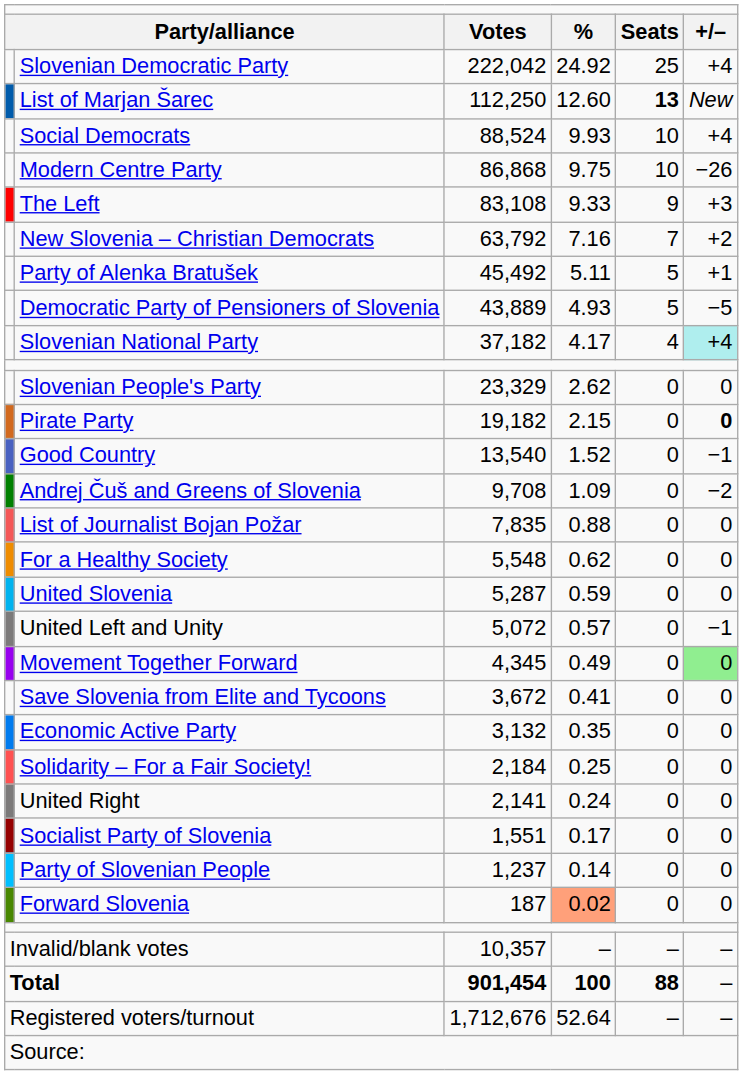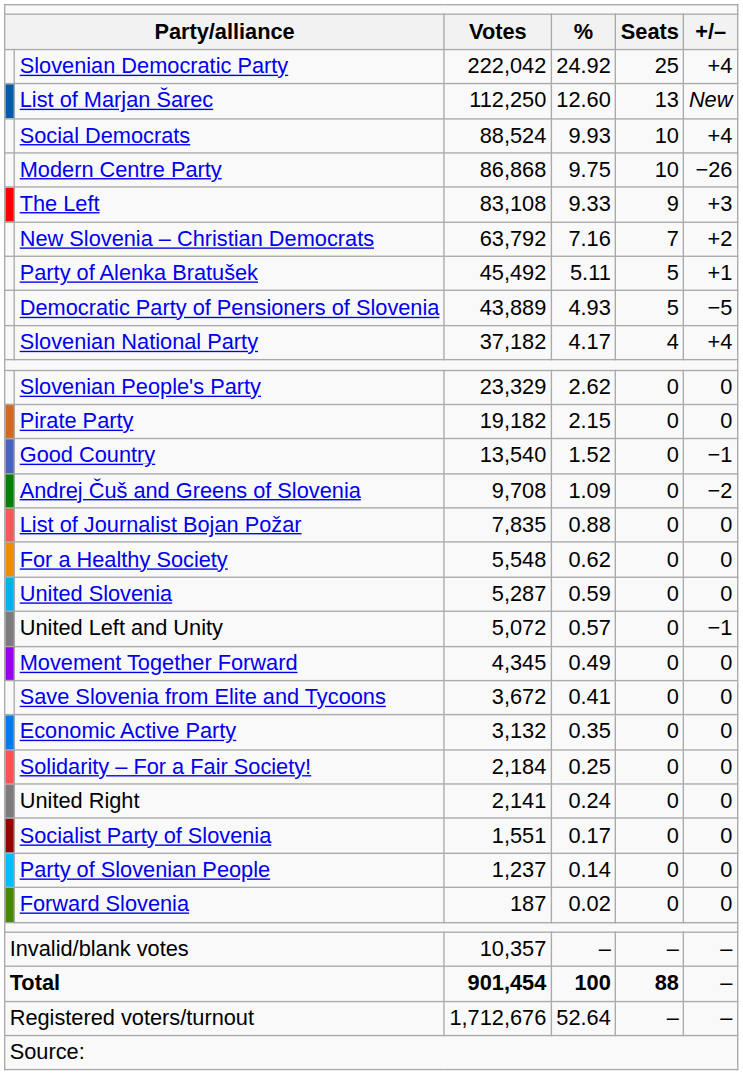(667, 100) bold -> (667, 100) normal
(720, 342) paleturquoise background -> (720, 342) no background
(726, 421) bold -> (726, 421) normal
(726, 662) lightgreen background -> (726, 662) no background
(590, 904) lightsalmon background -> (590, 904) no background
